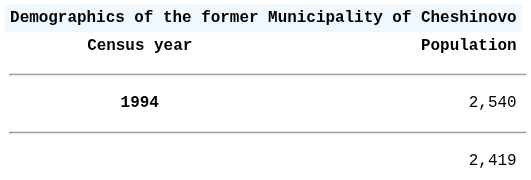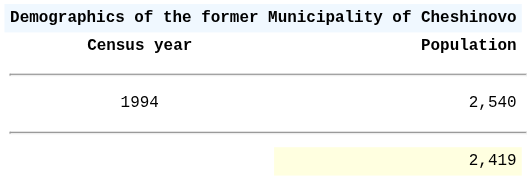(140, 104) bold -> (140, 104) normal
(493, 161) no background -> (493, 161) lightyellow background
